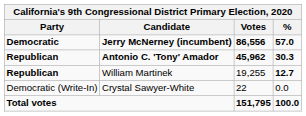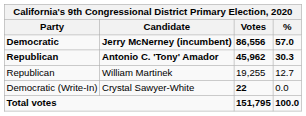(32, 73) bold -> (31, 73) normal
(285, 73) bold -> (285, 73) normal
(241, 88) normal -> (241, 88) bold
